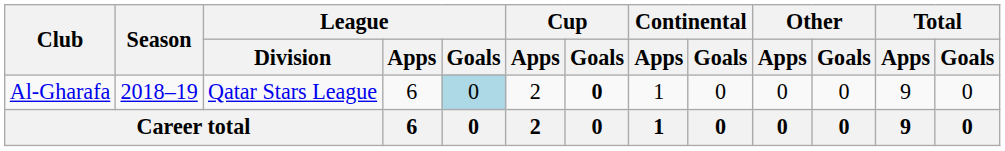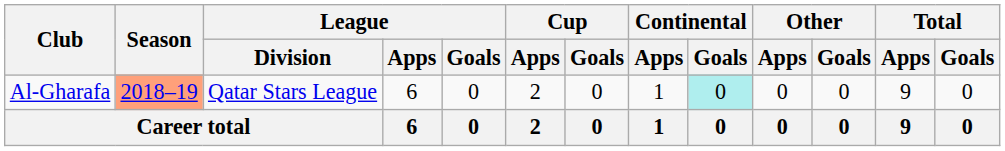(159, 92) no background -> (159, 92) lightsalmon background
(474, 92) lightblue background -> (474, 92) no background
(597, 92) bold -> (597, 92) normal
(720, 92) no background -> (720, 92) paleturquoise background
